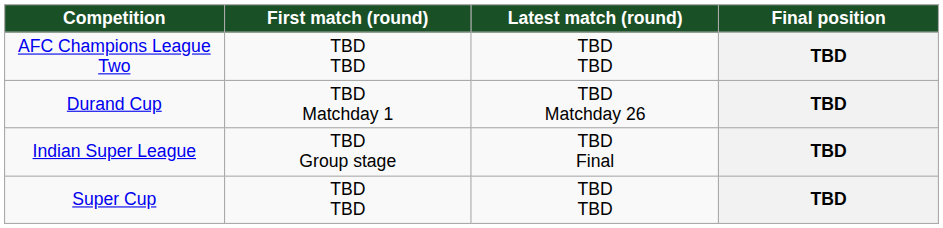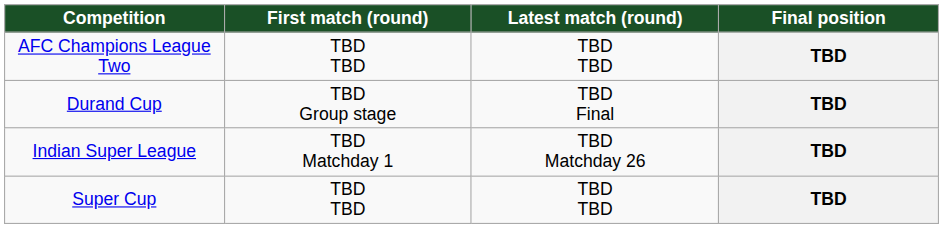(348, 103) TBD Matchday 1 -> (348, 103) TBD Group stage
(595, 103) TBD Matchday 26 -> (595, 103) TBD Final
(348, 151) TBD Group stage -> (348, 151) TBD Matchday 1
(595, 151) TBD Final -> (595, 151) TBD Matchday 26
